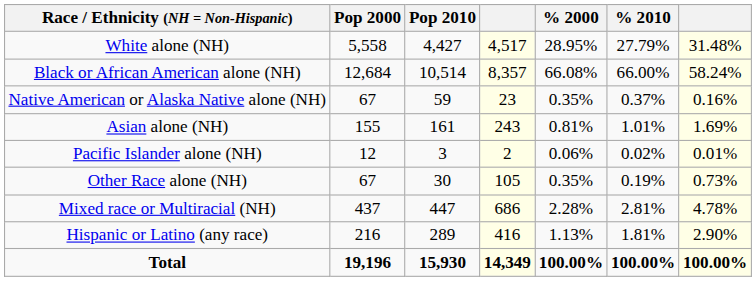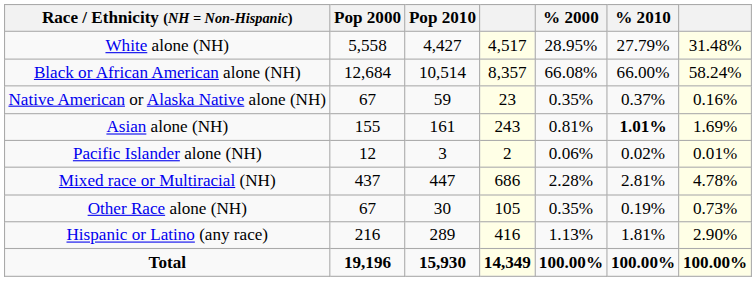(643, 126) normal -> (643, 126) bold
rows swapped: (167, 180) <-> (167, 208)
